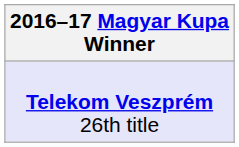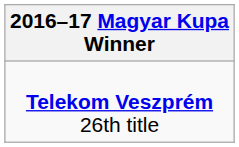(120, 113) lavender background -> (120, 113) no background
